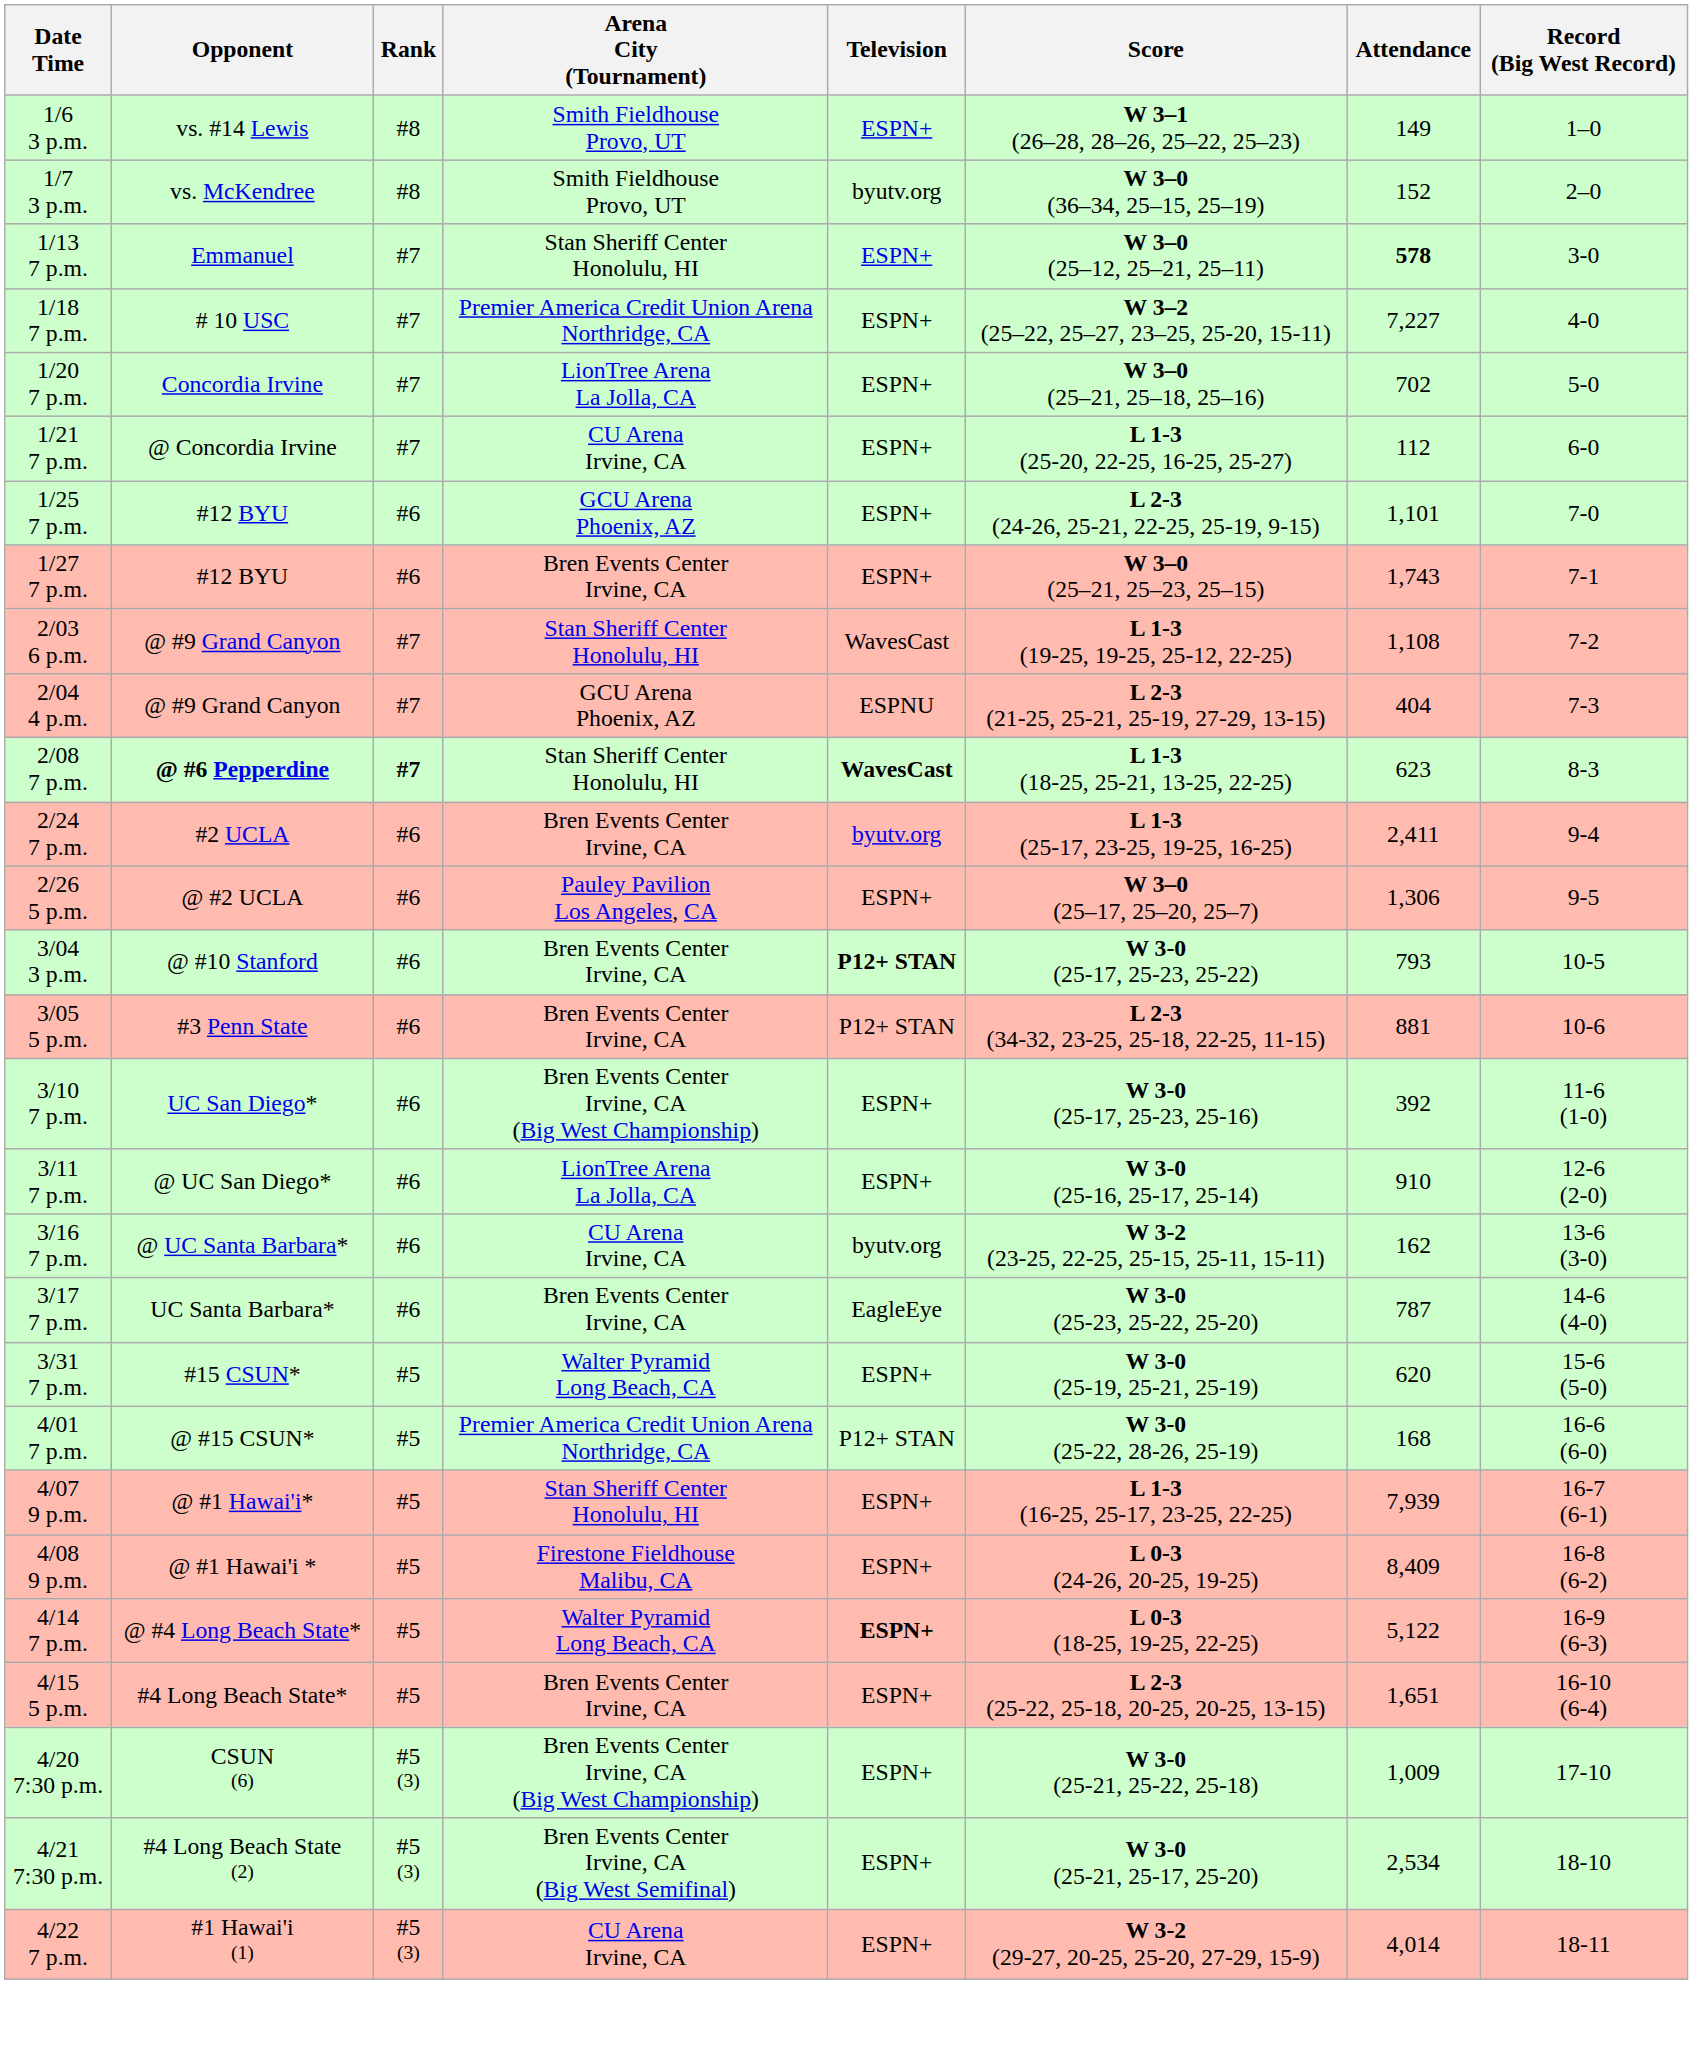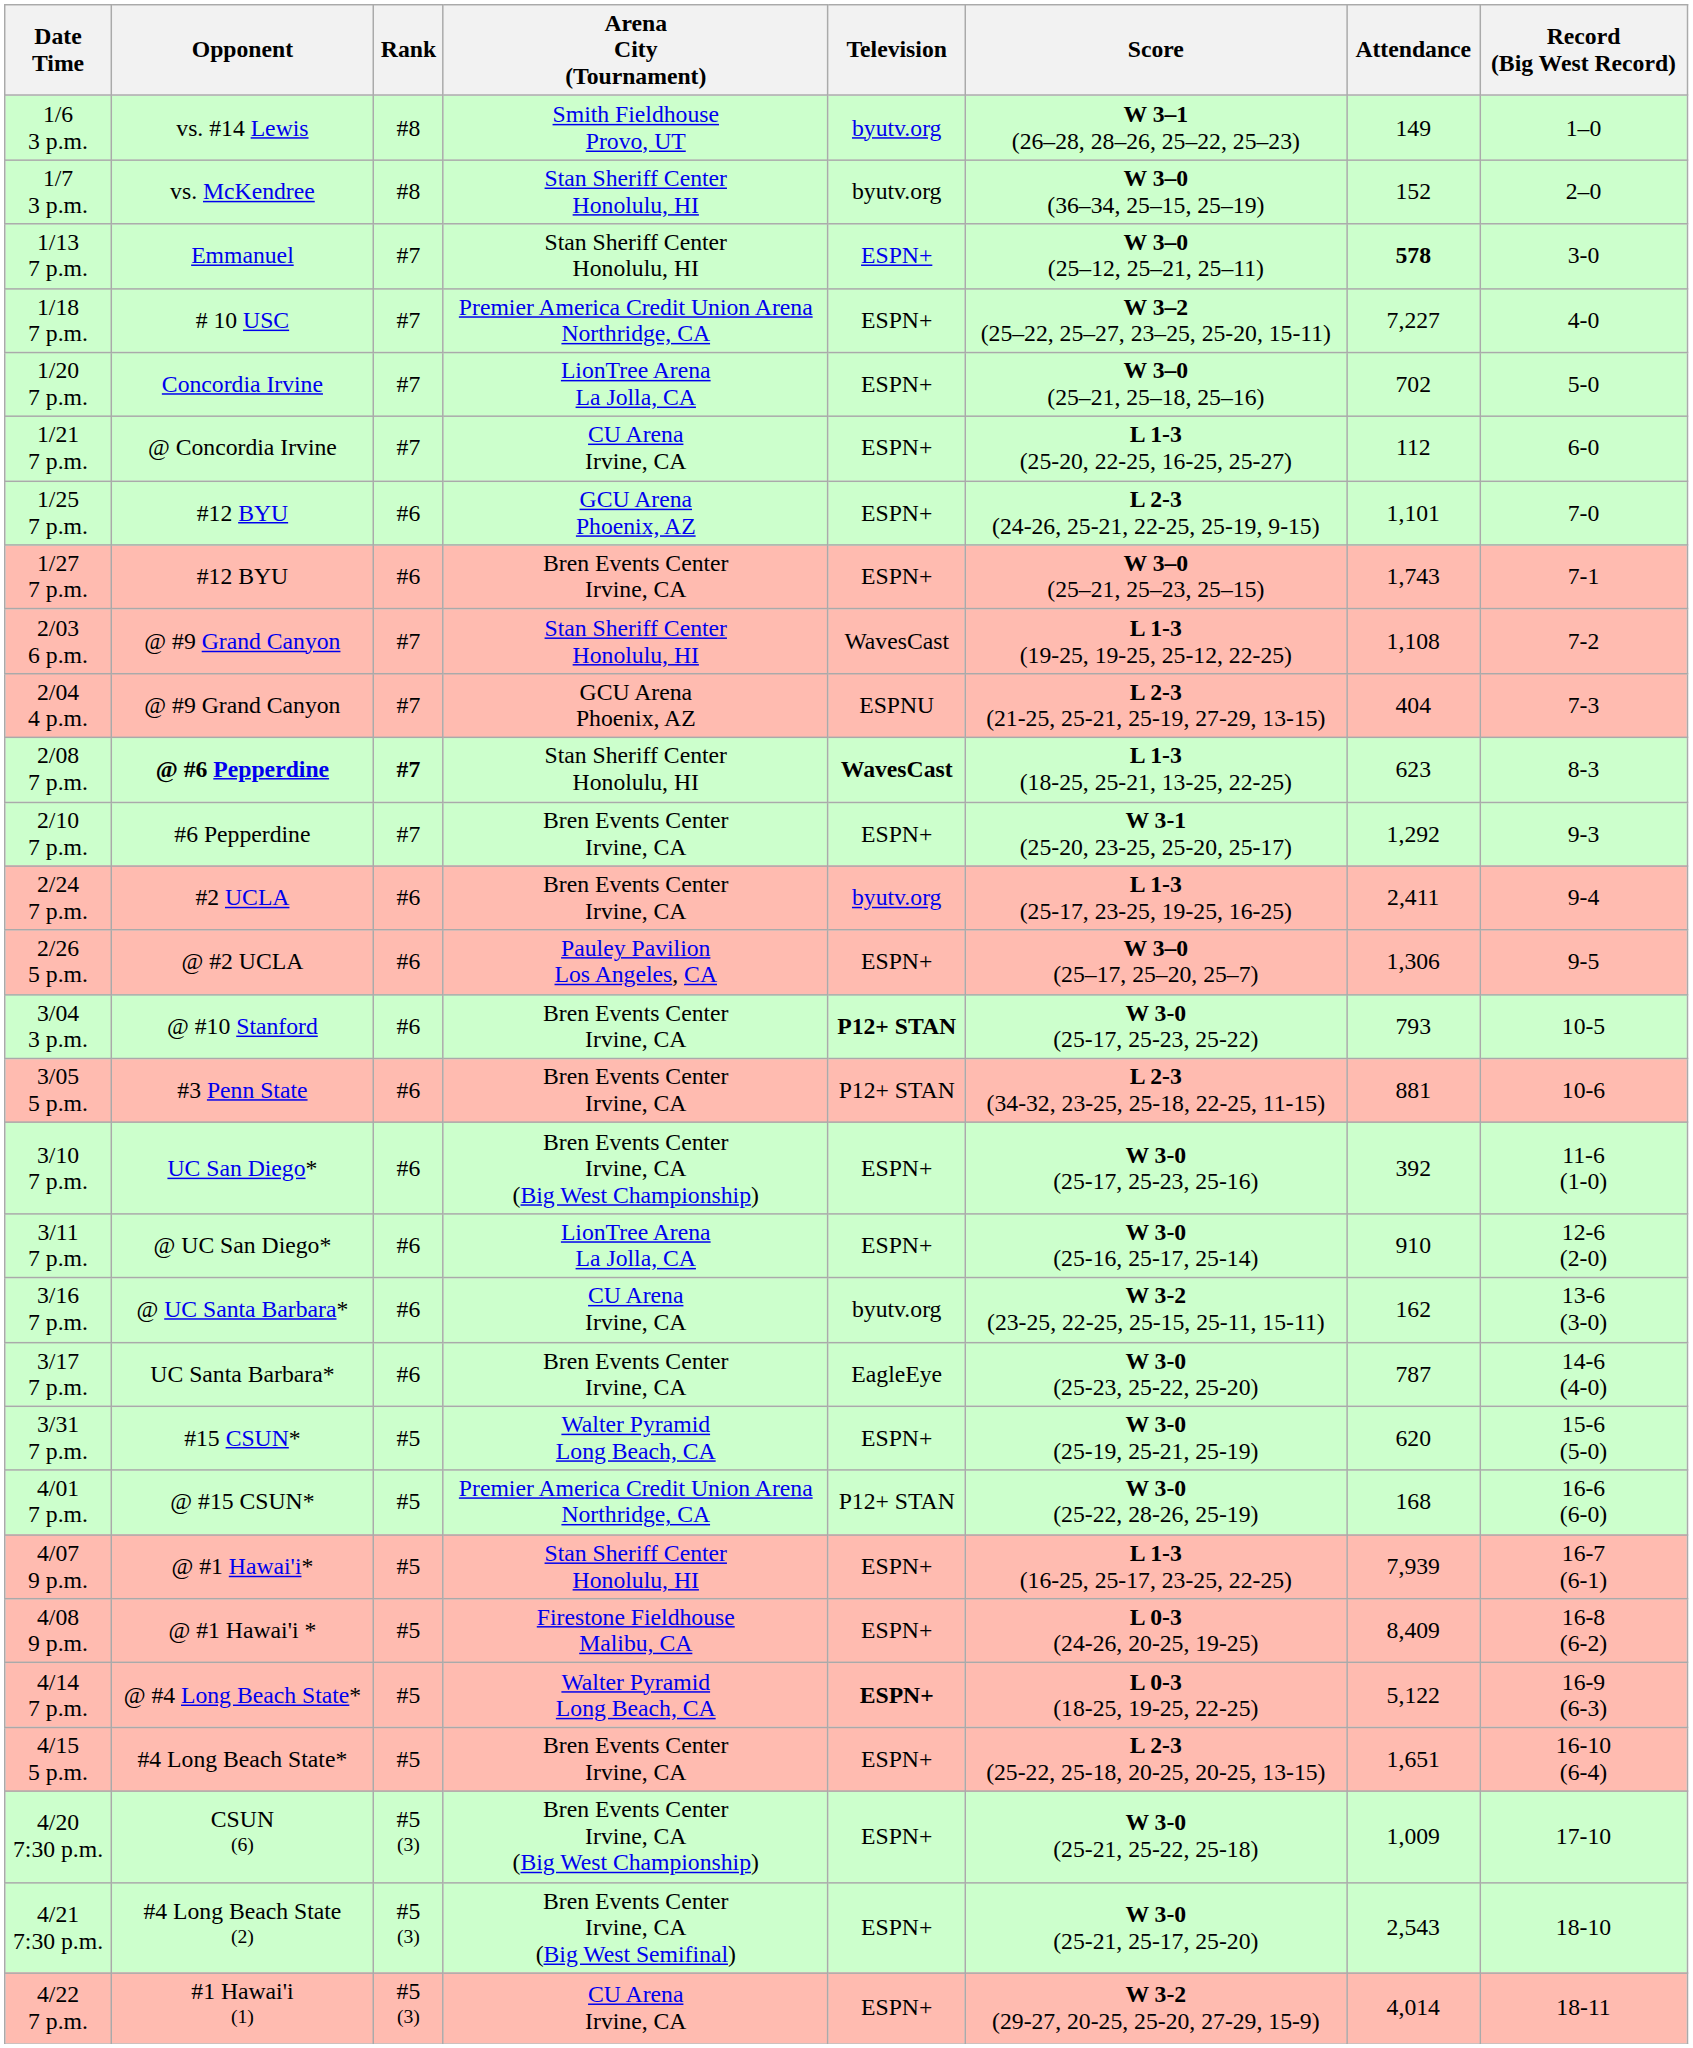(897, 127) ESPN+ -> (897, 127) byutv.org
(636, 191) Smith Fieldhouse Provo, UT -> (636, 191) Stan Sheriff Center Honolulu, HI
+ row: (58, 833)
(1413, 1863) 2,534 -> (1413, 1927) 2,543
